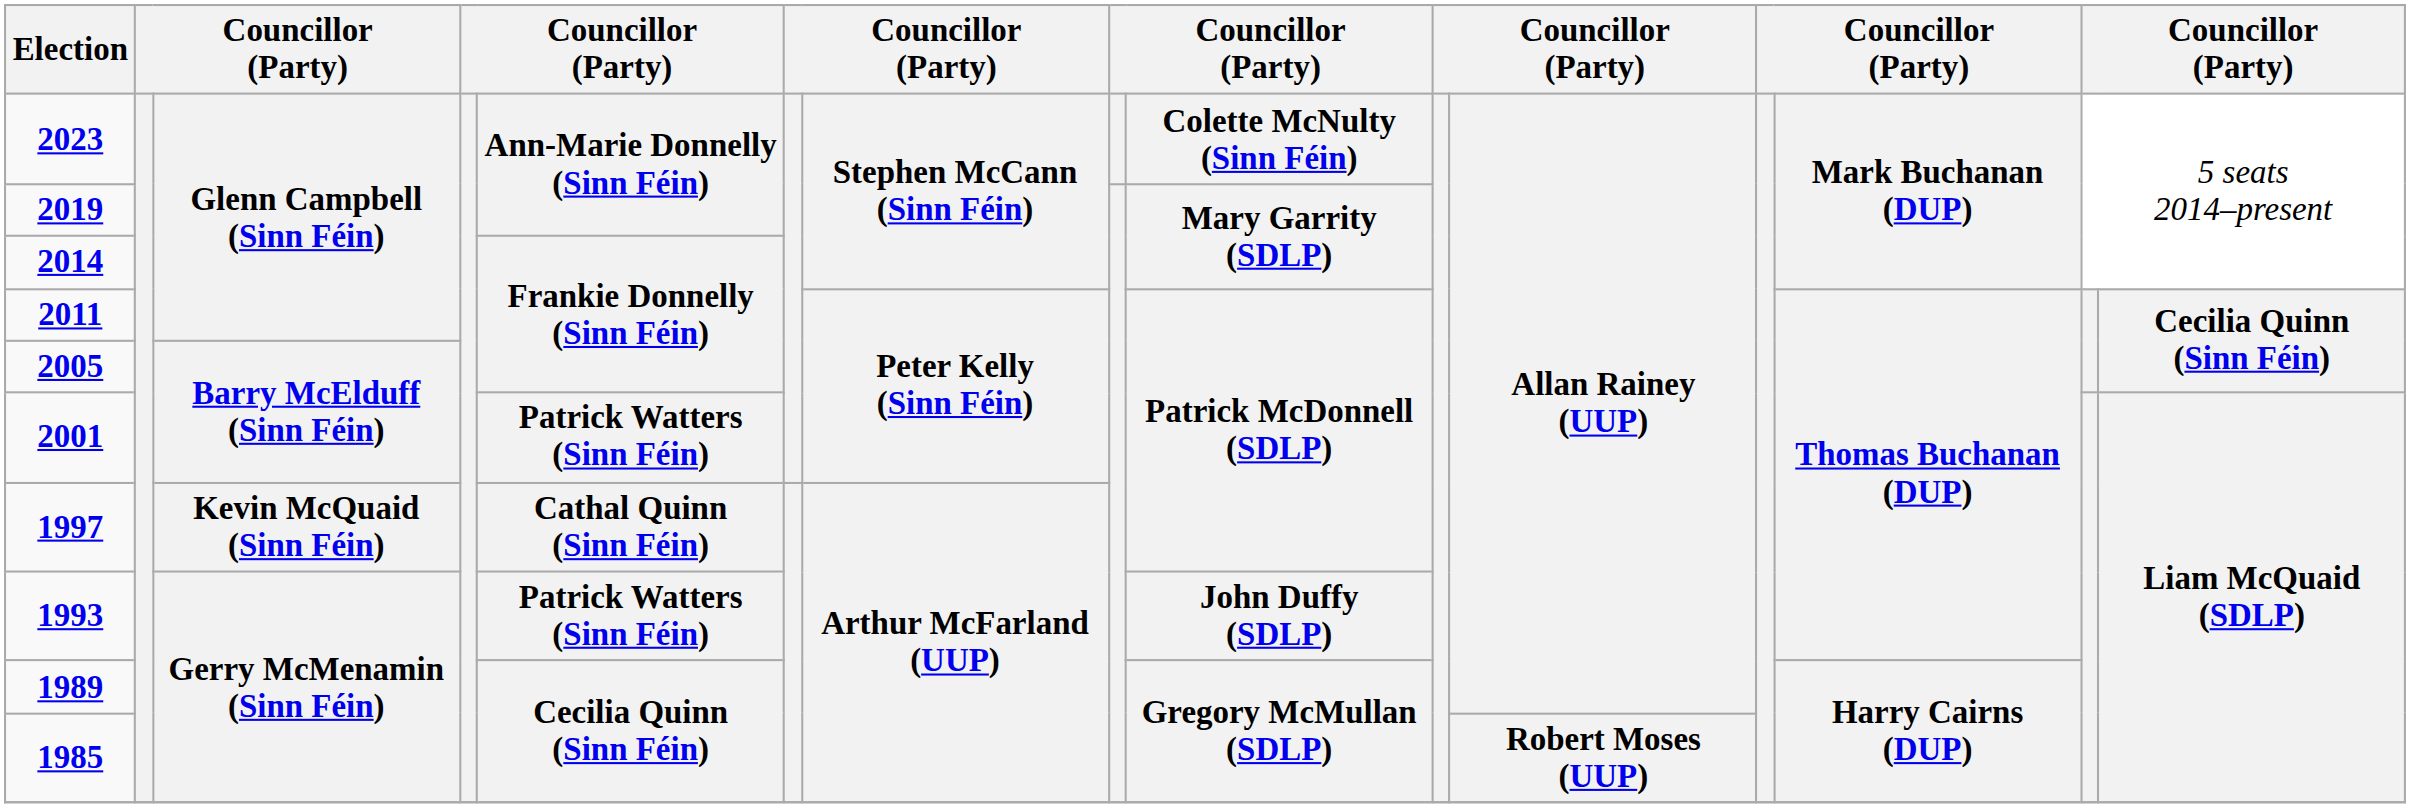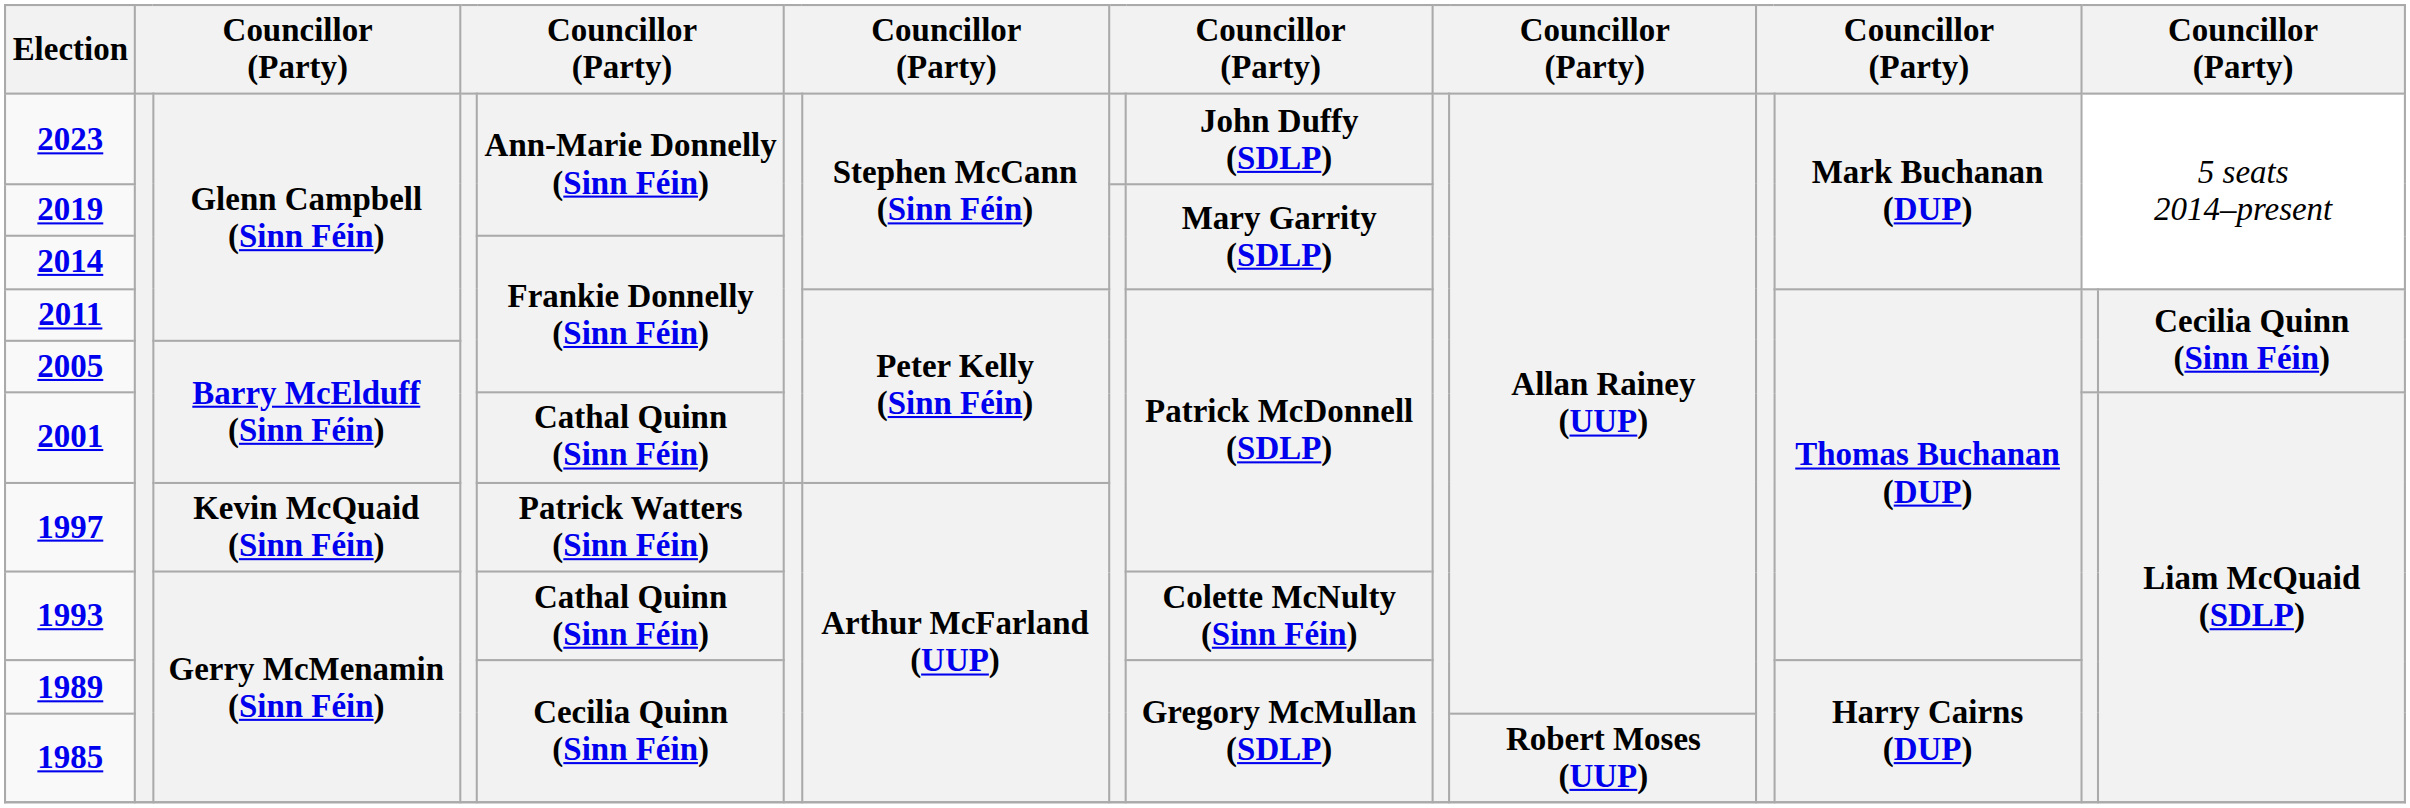(1279, 138) Colette McNulty (Sinn Féin) -> (1279, 138) John Duffy (SDLP)
(631, 436) Patrick Watters (Sinn Féin) -> (631, 436) Cathal Quinn (Sinn Féin)
(631, 526) Cathal Quinn (Sinn Féin) -> (631, 526) Patrick Watters (Sinn Féin)
(631, 615) Patrick Watters (Sinn Féin) -> (631, 615) Cathal Quinn (Sinn Féin)
(1279, 615) John Duffy (SDLP) -> (1279, 615) Colette McNulty (Sinn Féin)
